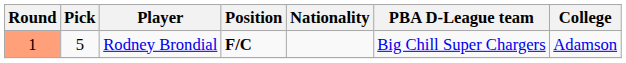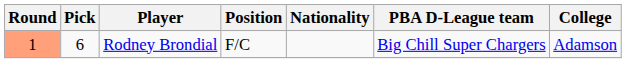(80, 44) 5 -> (80, 44) 6
(238, 44) bold -> (238, 44) normal
